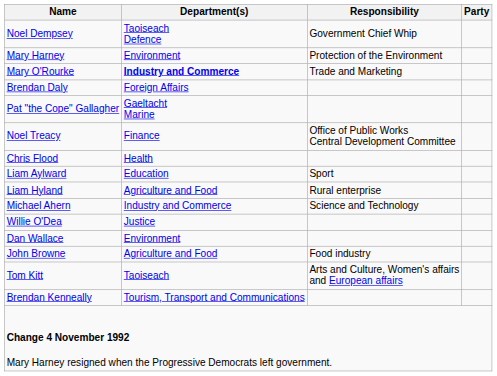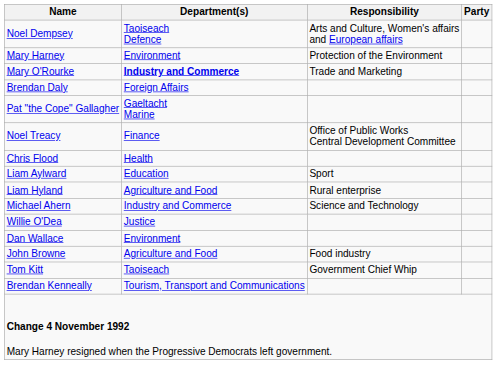(363, 34) Government Chief Whip -> (384, 34) Arts and Culture, Women's affairs and European affairs
(384, 275) Arts and Culture, Women's affairs and European affairs -> (363, 270) Government Chief Whip
